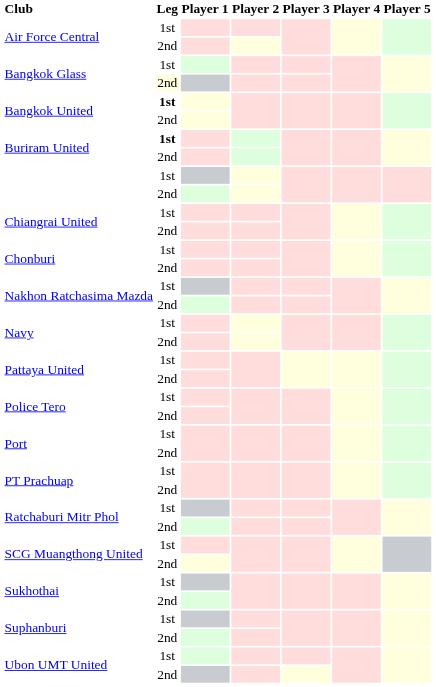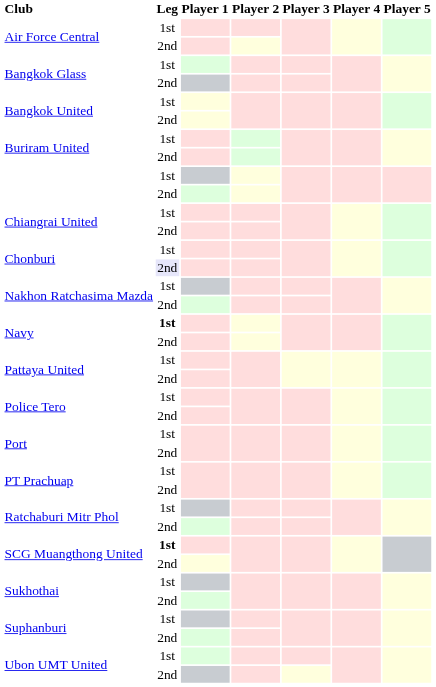(167, 83) lightyellow background -> (167, 83) no background
(167, 101) bold -> (167, 101) normal
(167, 138) bold -> (167, 138) normal
(167, 267) no background -> (167, 267) lavender background
(167, 323) normal -> (167, 323) bold
(167, 545) normal -> (167, 545) bold
